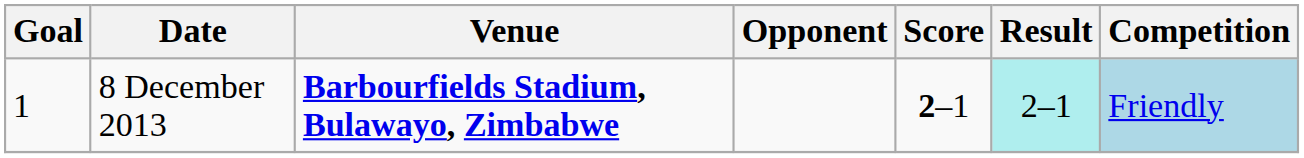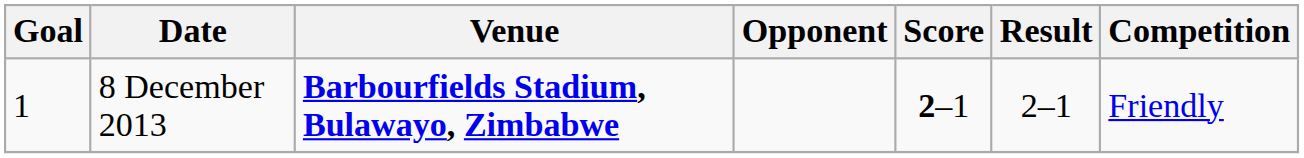(1046, 104) paleturquoise background -> (1046, 104) no background
(1166, 104) lightblue background -> (1166, 104) no background
